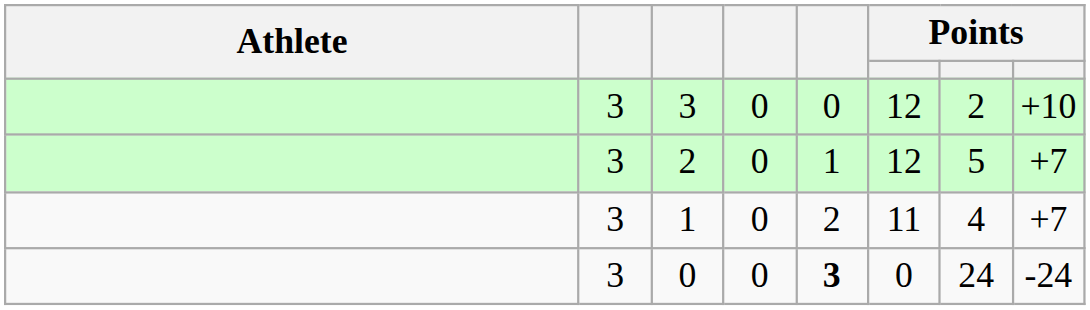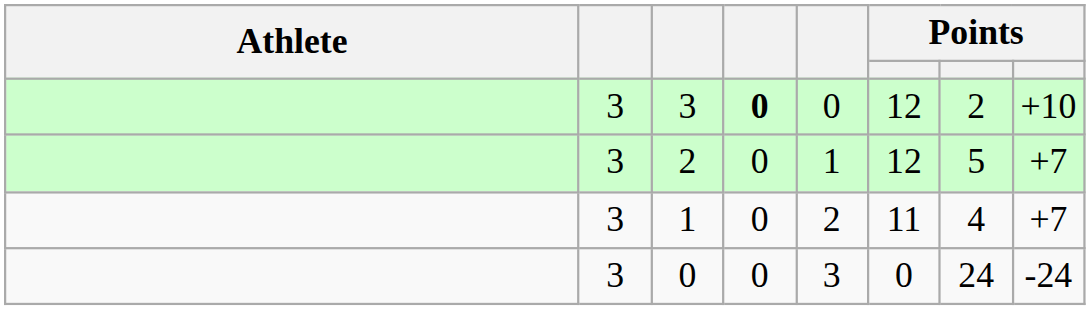(760, 105) normal -> (760, 105) bold
(832, 275) bold -> (832, 275) normal
